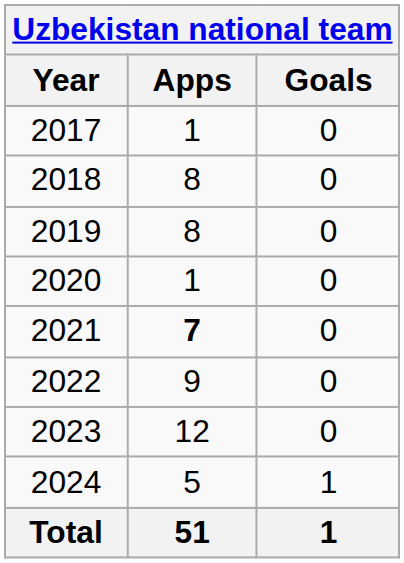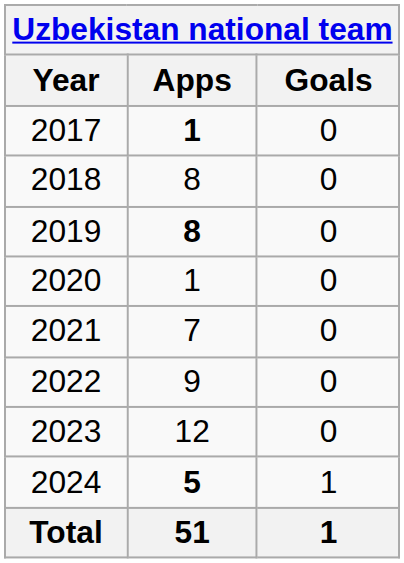(192, 130) normal -> (192, 130) bold
(192, 230) normal -> (192, 230) bold
(192, 331) bold -> (192, 331) normal
(192, 481) normal -> (192, 481) bold
